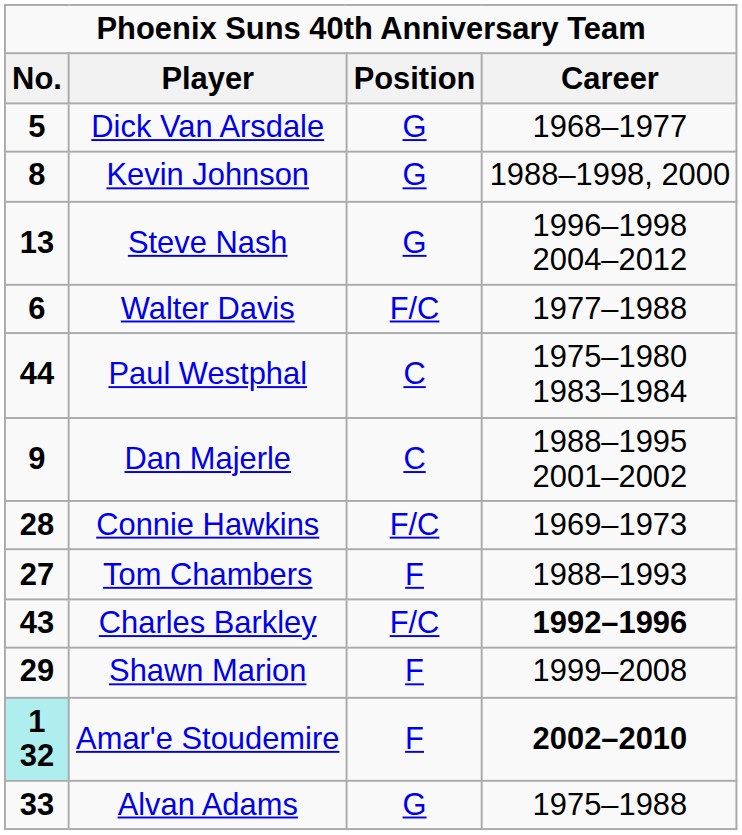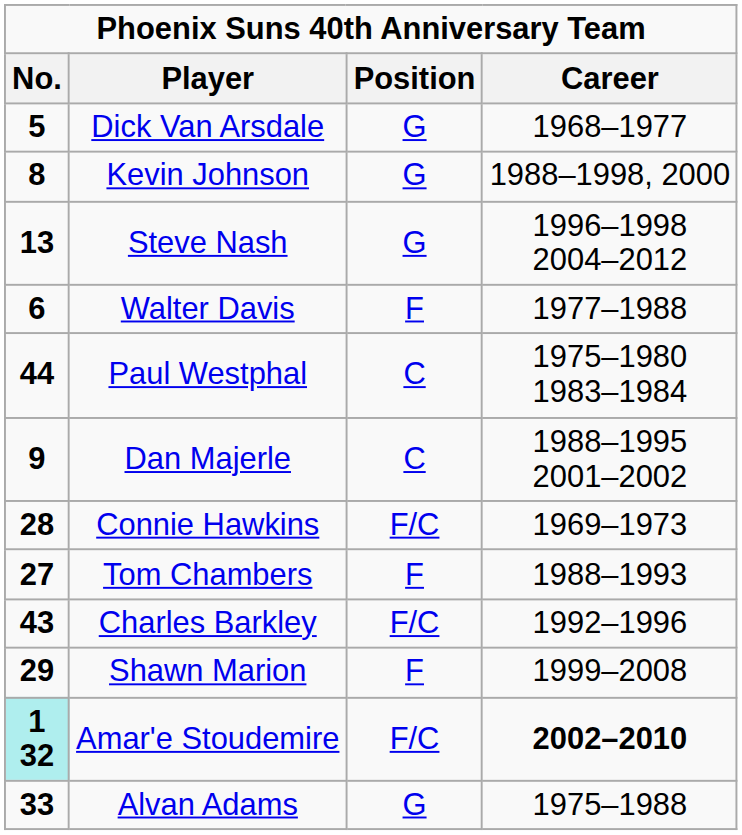(415, 308) F/C -> (415, 308) F
(610, 622) bold -> (610, 622) normal
(415, 738) F -> (415, 738) F/C
